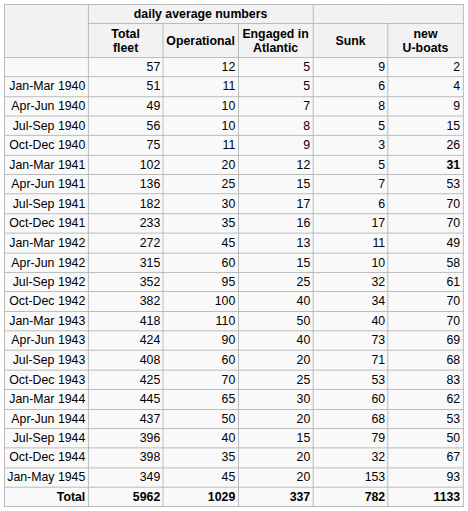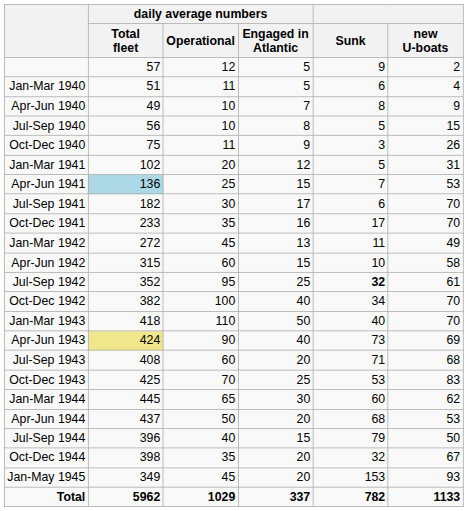(453, 164) bold -> (453, 164) normal
(150, 184) no background -> (150, 184) lightblue background
(378, 282) normal -> (378, 282) bold
(150, 340) no background -> (150, 340) khaki background
